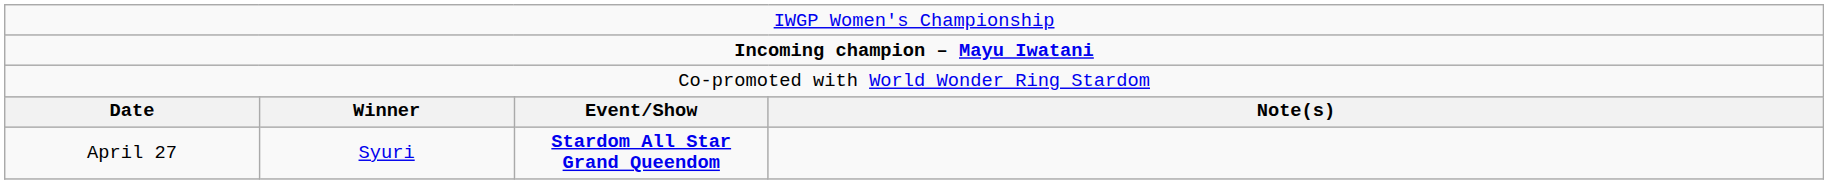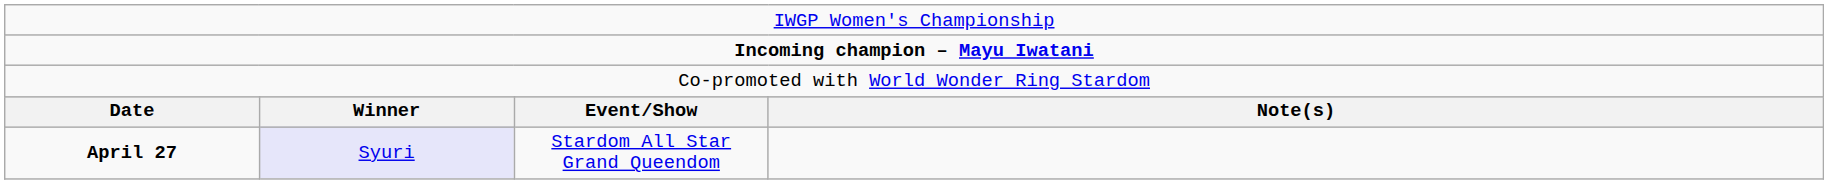(132, 153) normal -> (132, 153) bold
(387, 153) no background -> (387, 153) lavender background
(641, 153) bold -> (641, 153) normal
